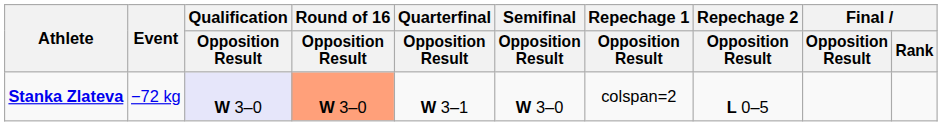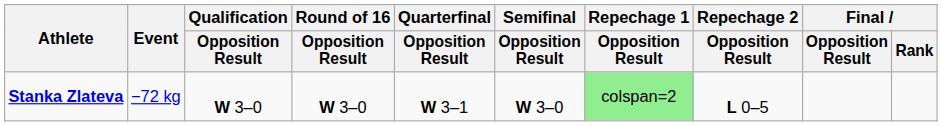(238, 108) lavender background -> (238, 108) no background
(343, 108) lightsalmon background -> (343, 108) no background
(639, 97) no background -> (639, 97) lightgreen background
